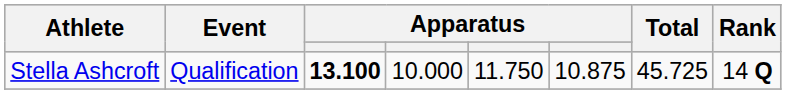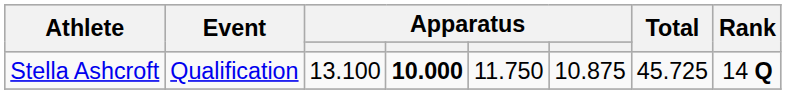(345, 71) bold -> (345, 71) normal
(427, 71) normal -> (427, 71) bold
